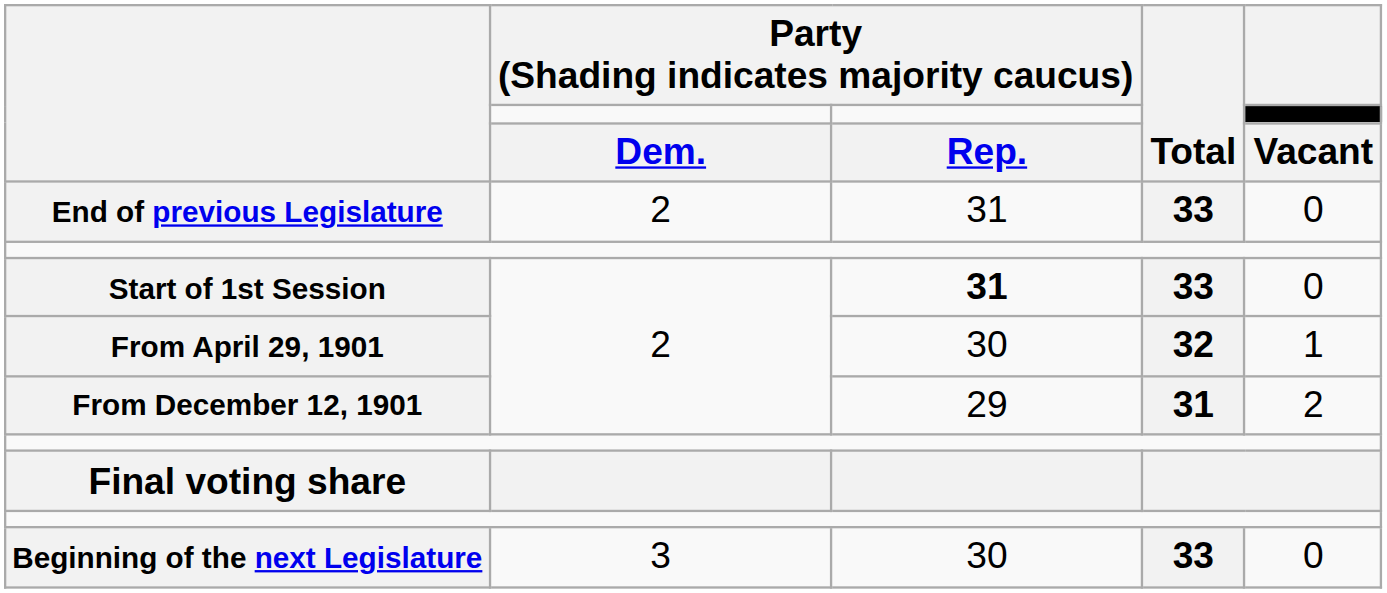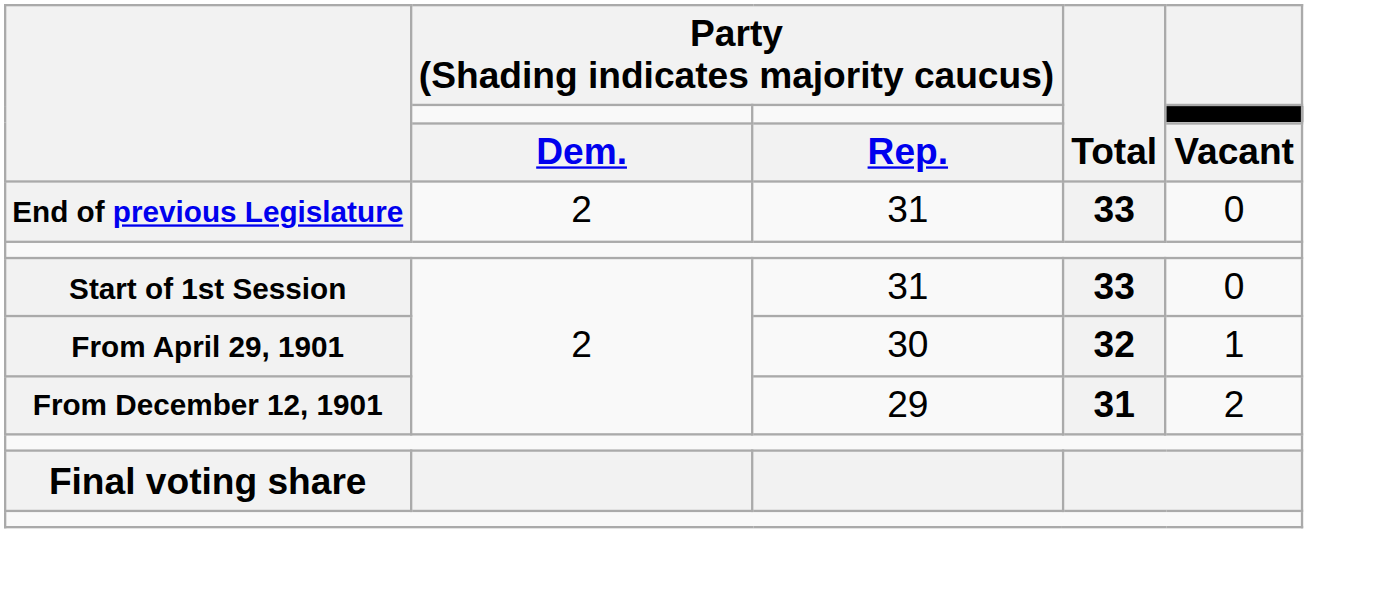(987, 286) bold -> (908, 286) normal
- row: (247, 557)
